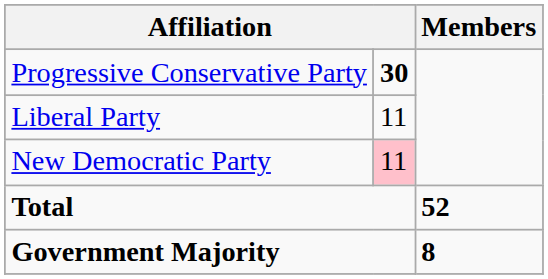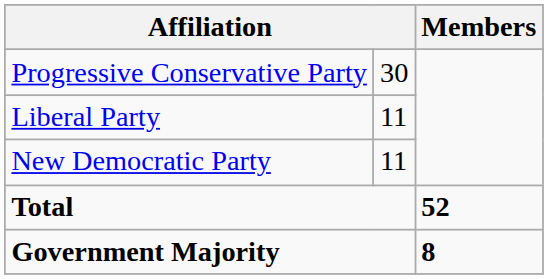(394, 71) bold -> (394, 71) normal
(394, 161) pink background -> (394, 161) no background
